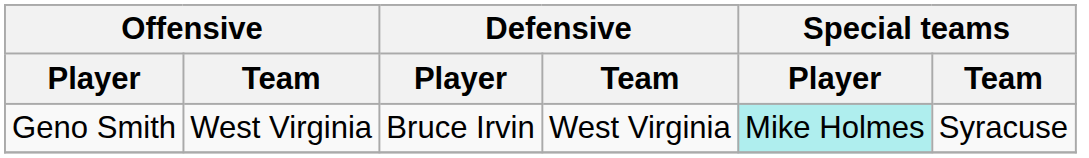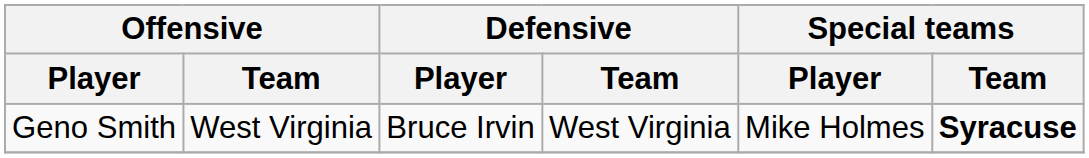(835, 127) paleturquoise background -> (835, 127) no background
(1003, 127) normal -> (1008, 127) bold
